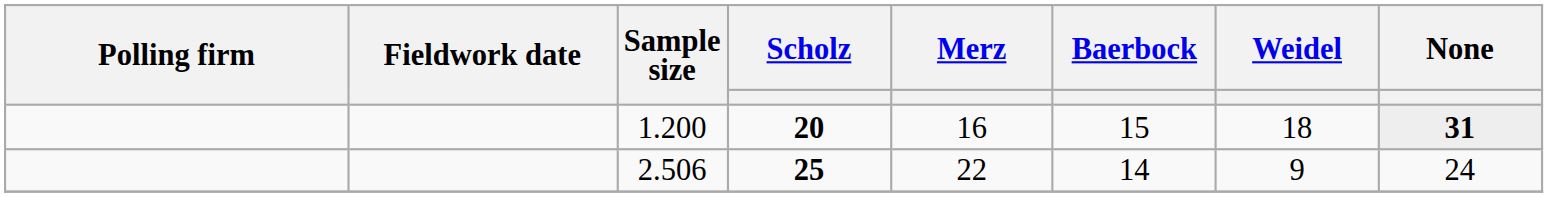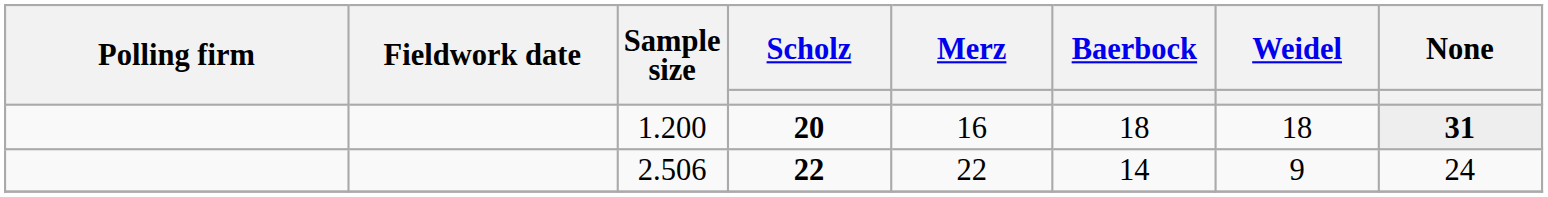(1134, 127) 15 -> (1134, 127) 18
(809, 171) 25 -> (809, 171) 22
